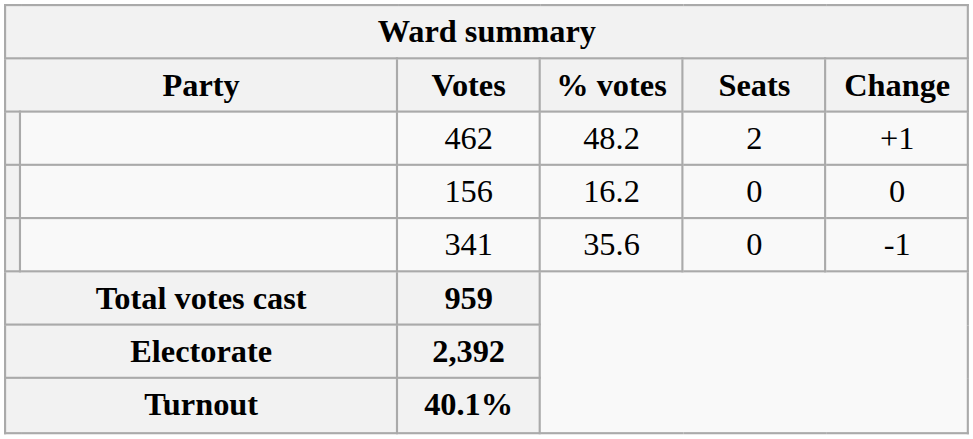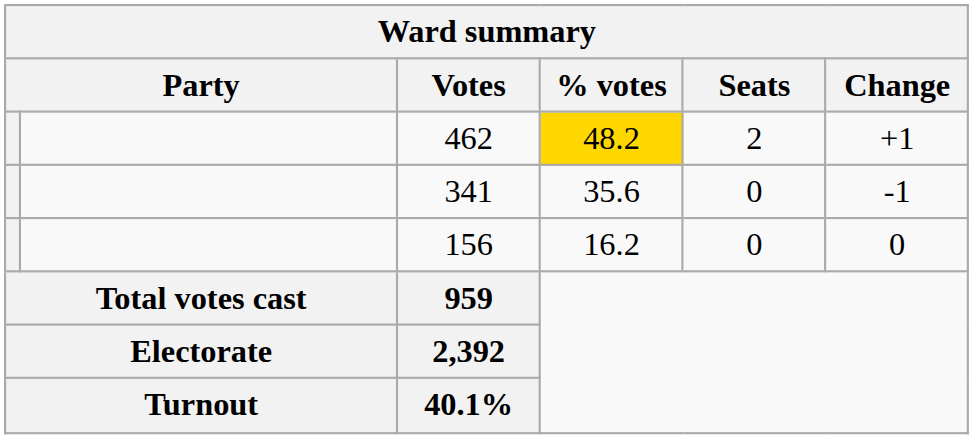(611, 138) no background -> (611, 138) gold background
rows swapped: (469, 244) <-> (469, 191)
